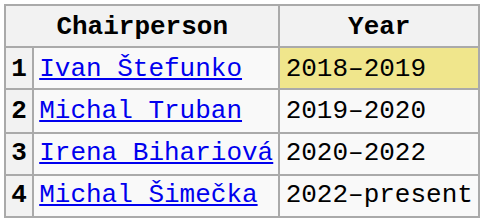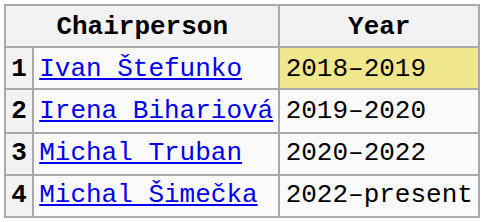(141, 111) Michal Truban -> (156, 111) Irena Bihariová
(156, 153) Irena Bihariová -> (141, 153) Michal Truban
